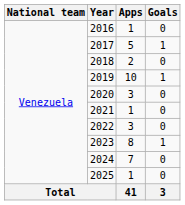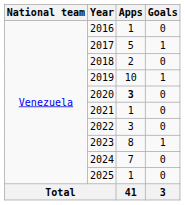(131, 94) normal -> (131, 94) bold
